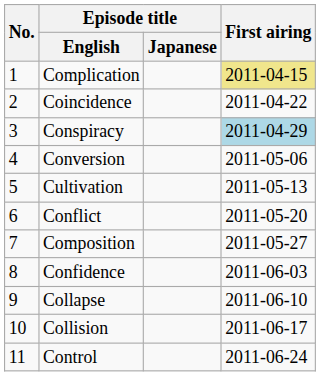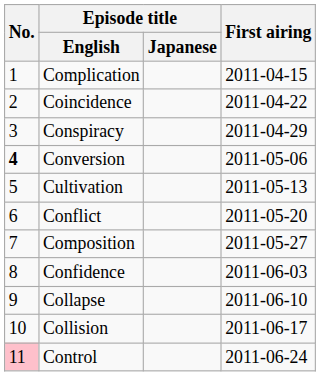(266, 74) khaki background -> (266, 74) no background
(266, 131) lightblue background -> (266, 131) no background
(13, 159) normal -> (13, 159) bold
(17, 356) no background -> (17, 356) pink background
